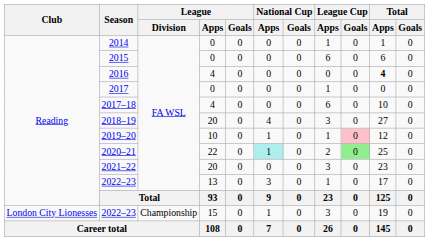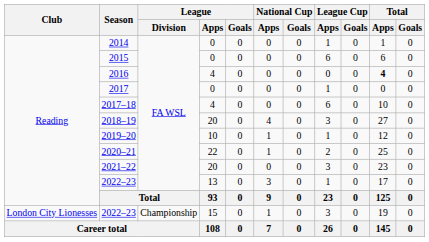(356, 136) pink background -> (356, 136) no background
(269, 151) paleturquoise background -> (269, 151) no background
(356, 151) lightgreen background -> (356, 151) no background
